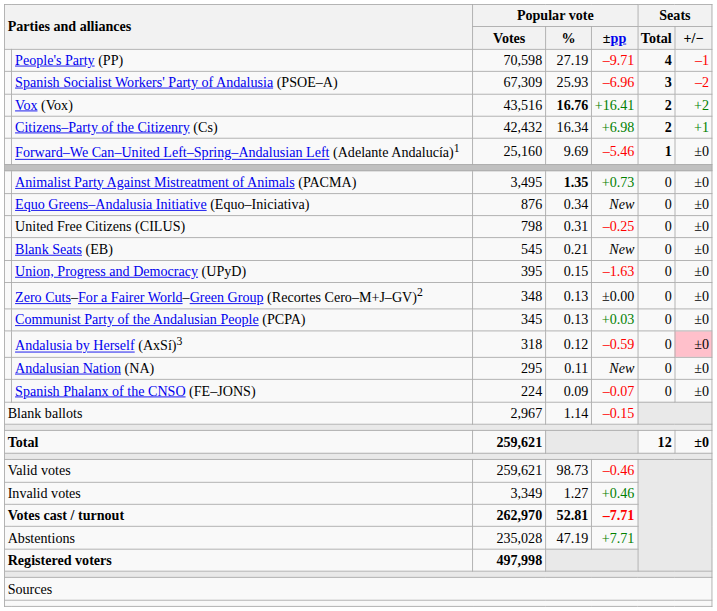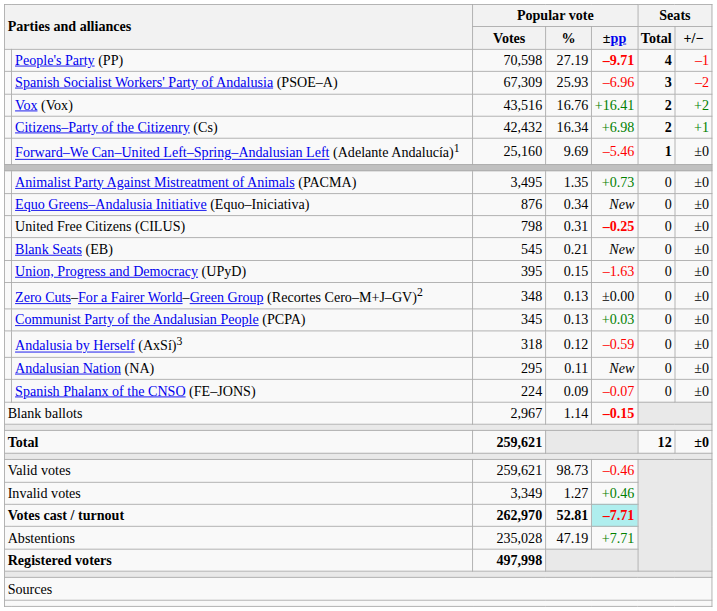(619, 60) normal -> (619, 60) bold
(572, 104) bold -> (572, 104) normal
(576, 182) bold -> (576, 182) normal
(619, 226) normal -> (619, 226) bold
(702, 344) pink background -> (702, 344) no background
(619, 413) normal -> (619, 413) bold
(619, 515) no background -> (619, 515) paleturquoise background
